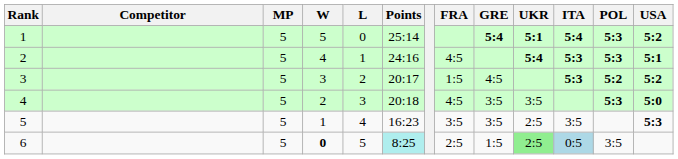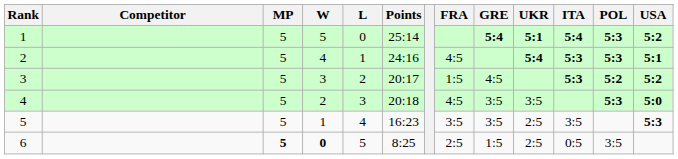(283, 143) normal -> (283, 143) bold
(404, 143) paleturquoise background -> (404, 143) no background
(534, 143) lightgreen background -> (534, 143) no background
(573, 143) lightblue background -> (573, 143) no background
